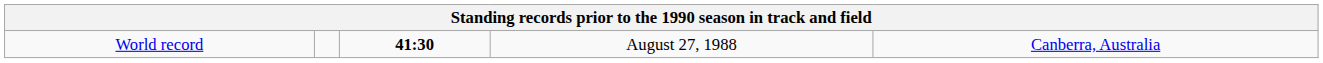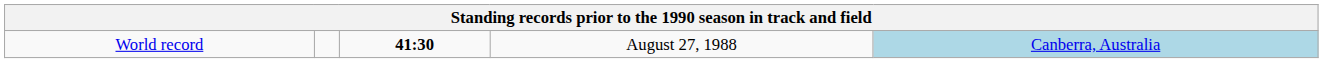(1096, 44) no background -> (1096, 44) lightblue background
